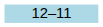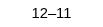(51, 13) lightblue background -> (51, 13) no background
